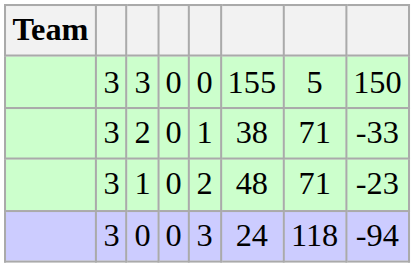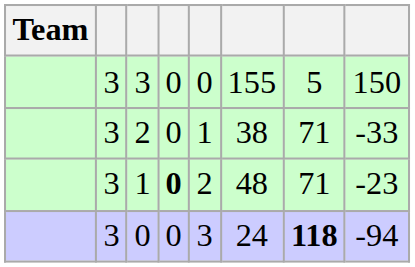(174, 183) normal -> (174, 183) bold
(315, 235) normal -> (314, 235) bold
